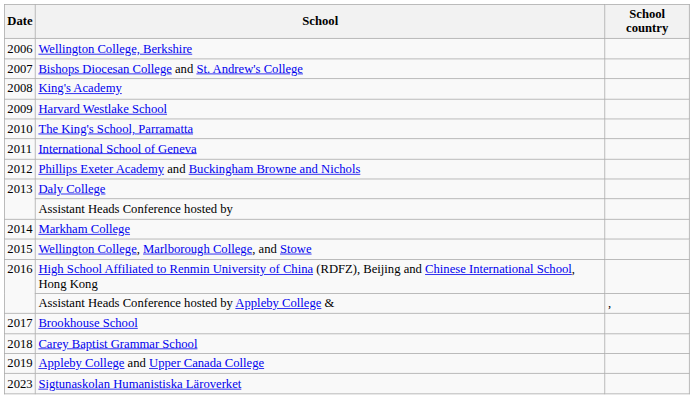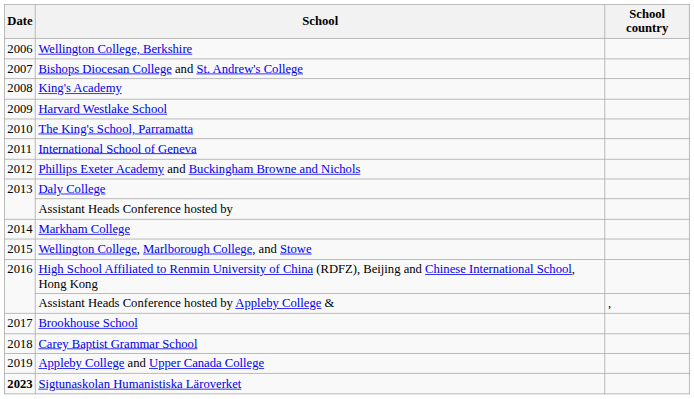(20, 383) normal -> (20, 383) bold
